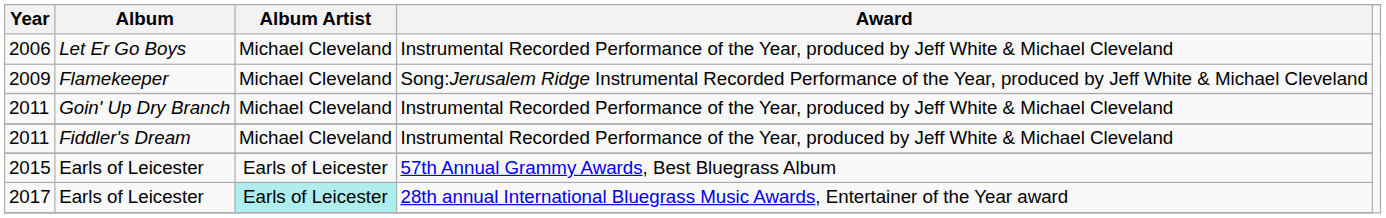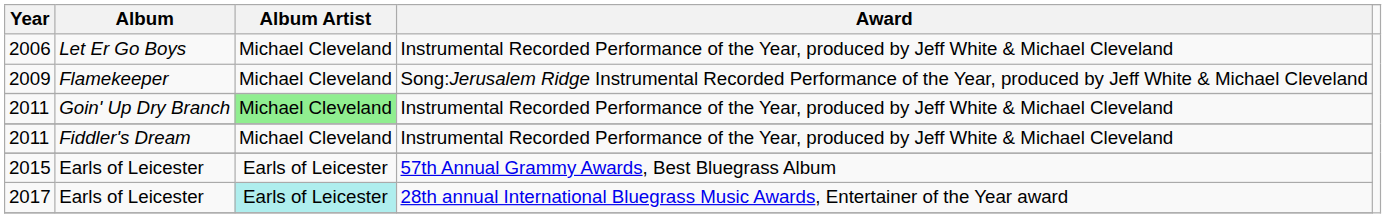(315, 108) no background -> (315, 108) lightgreen background
